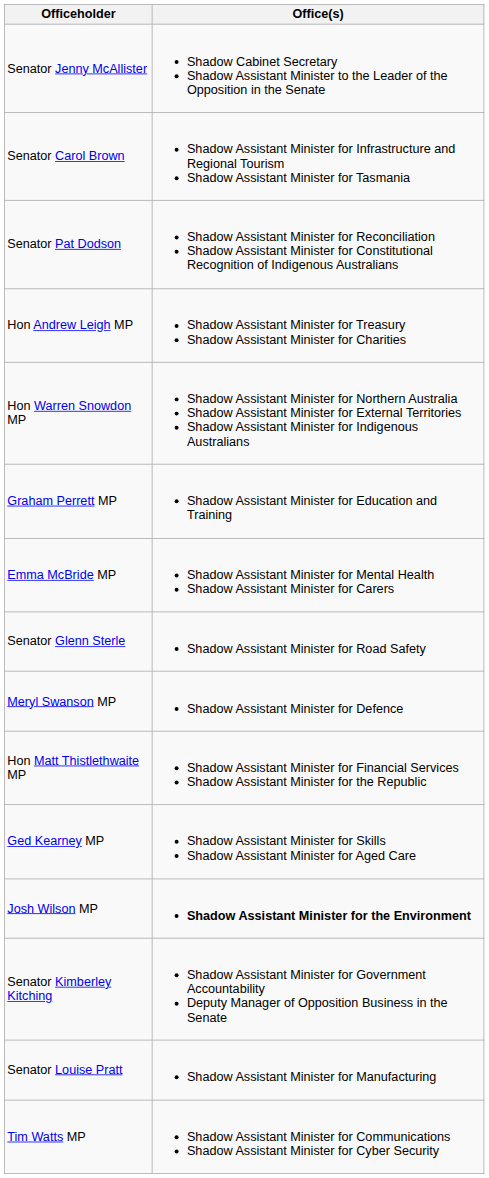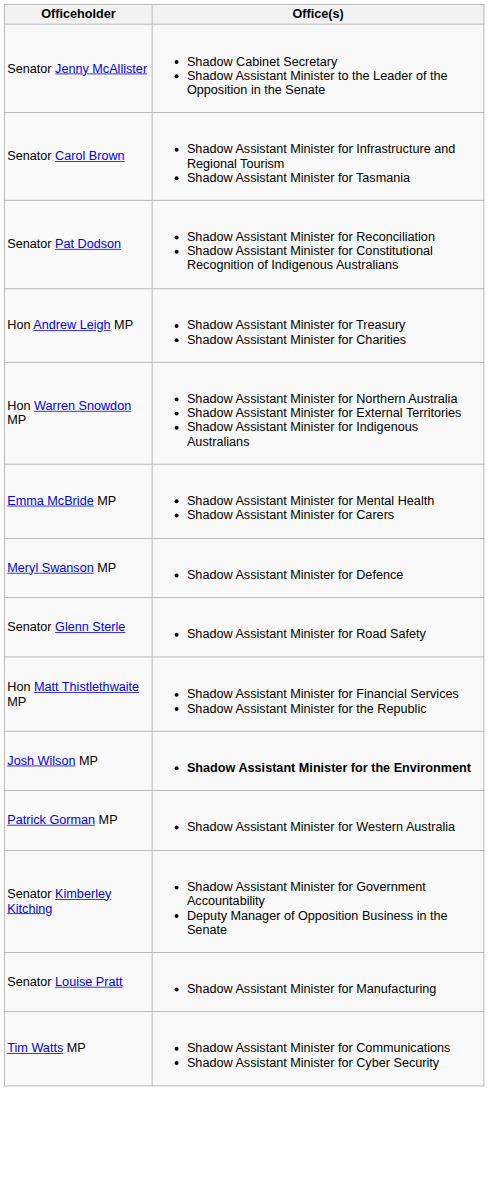- row: (62, 501)
rows swapped: (66, 641) <-> (62, 701)
- row: (56, 841)
+ row: (62, 820)
